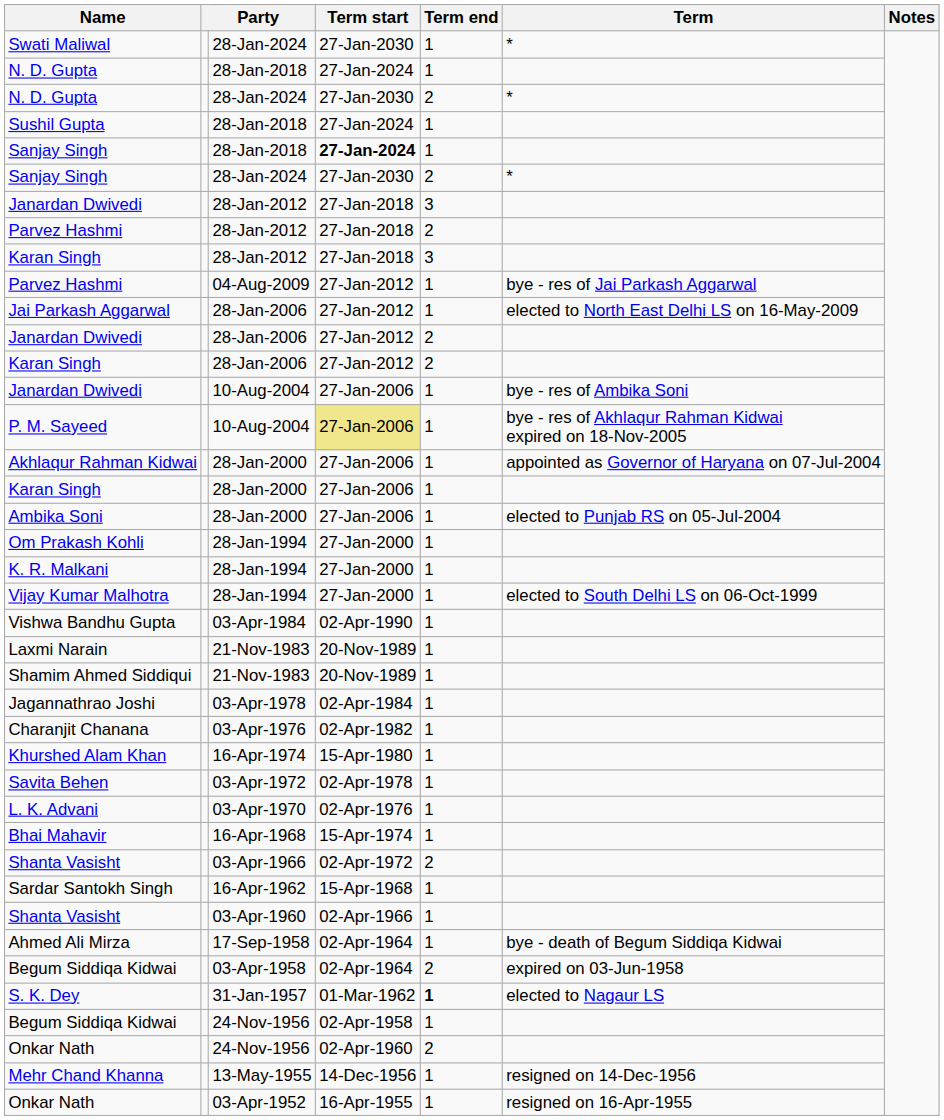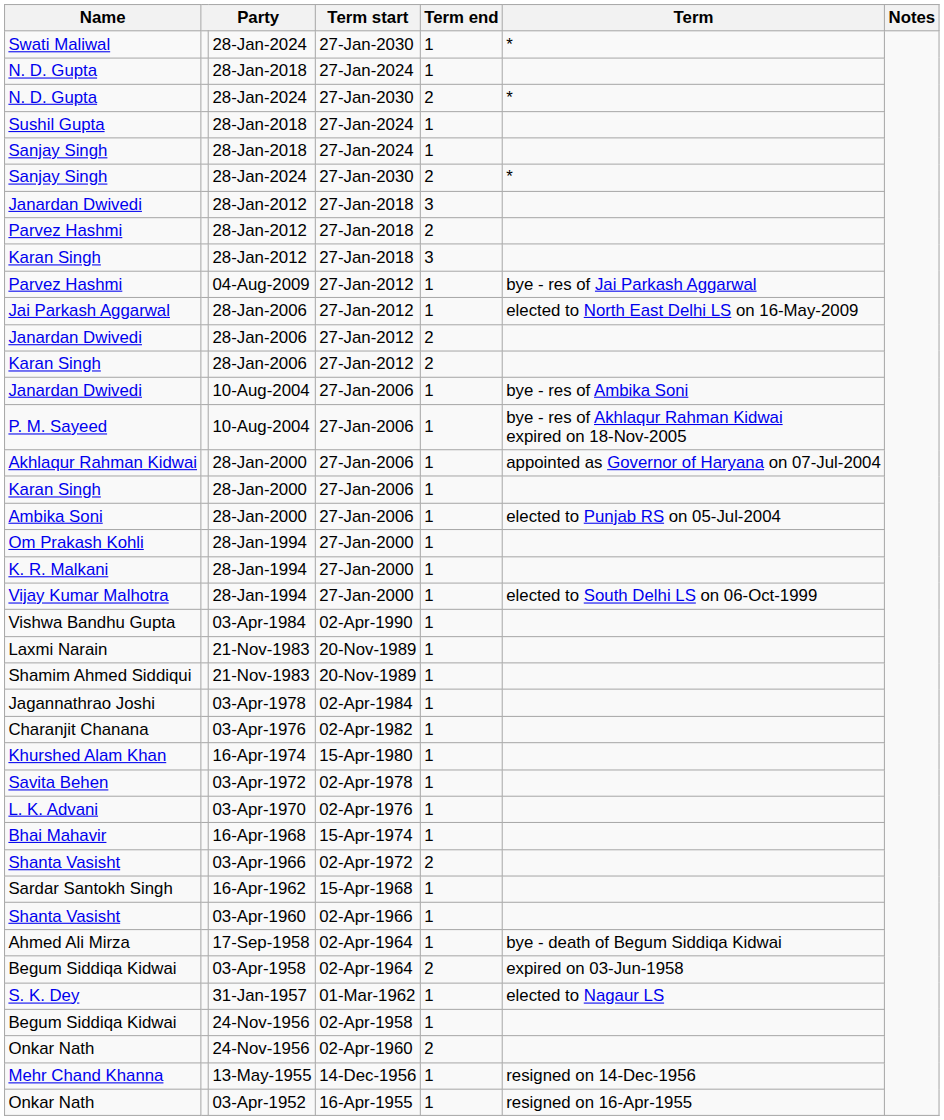(367, 151) bold -> (366, 151) normal
(366, 426) khaki background -> (366, 426) no background
(429, 995) bold -> (429, 995) normal
